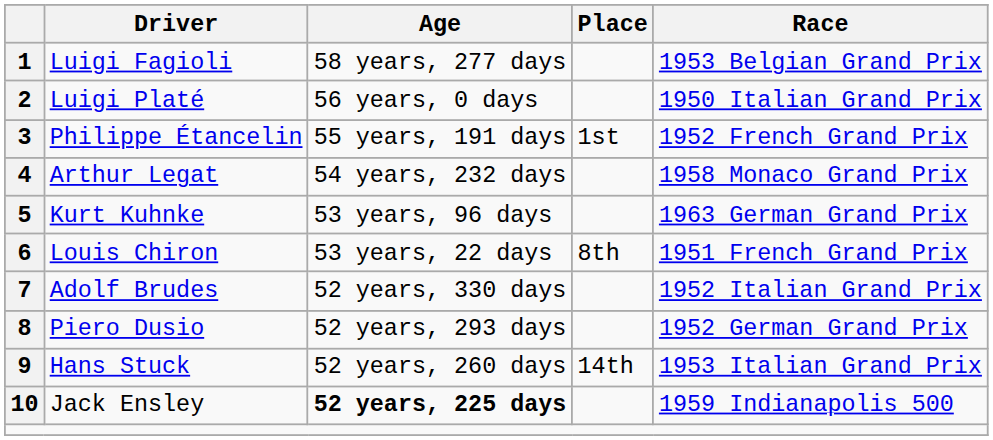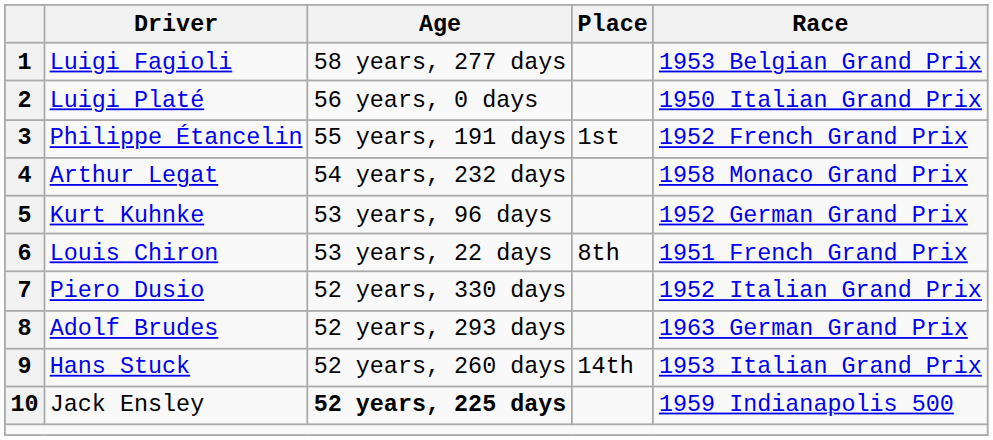(813, 215) 1963 German Grand Prix -> (813, 215) 1952 German Grand Prix
(134, 291) Adolf Brudes -> (127, 291) Piero Dusio
(127, 329) Piero Dusio -> (134, 329) Adolf Brudes
(813, 329) 1952 German Grand Prix -> (813, 329) 1963 German Grand Prix
